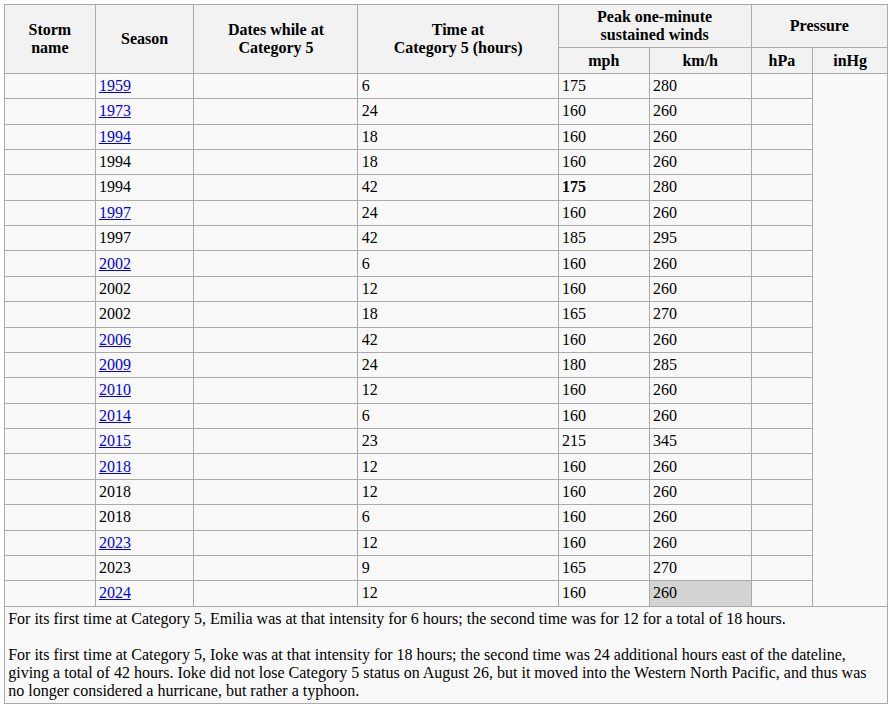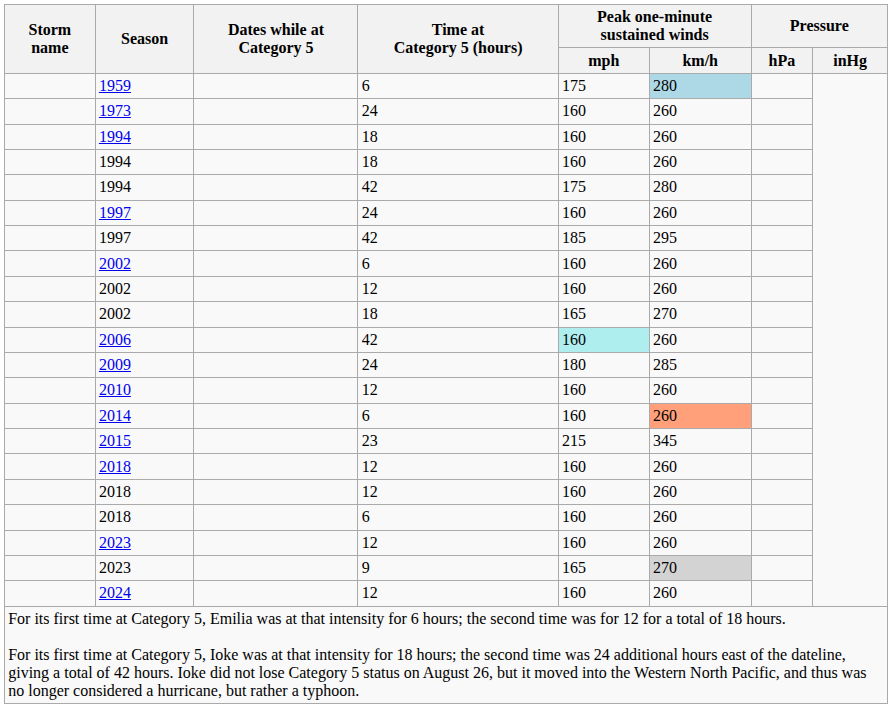(665, 85) no background -> (665, 85) lightblue background
(574, 187) bold -> (574, 187) normal
(574, 339) no background -> (574, 339) paleturquoise background
(665, 415) no background -> (665, 415) lightsalmon background
(665, 568) no background -> (665, 568) lightgrey background
(665, 593) lightgrey background -> (665, 593) no background
